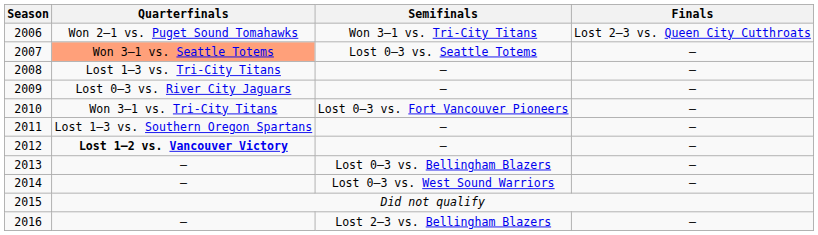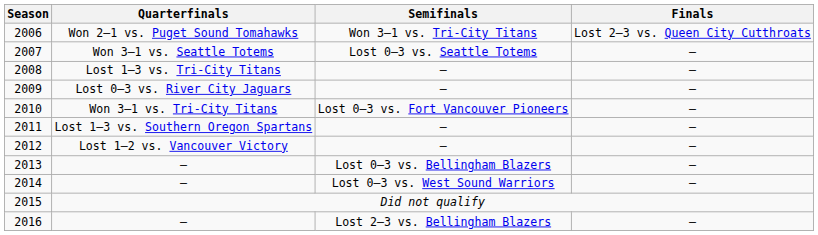(183, 52) lightsalmon background -> (183, 52) no background
(183, 146) bold -> (183, 146) normal
